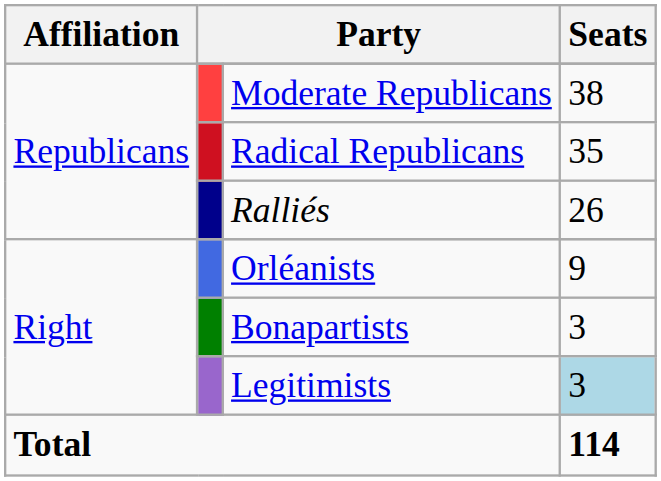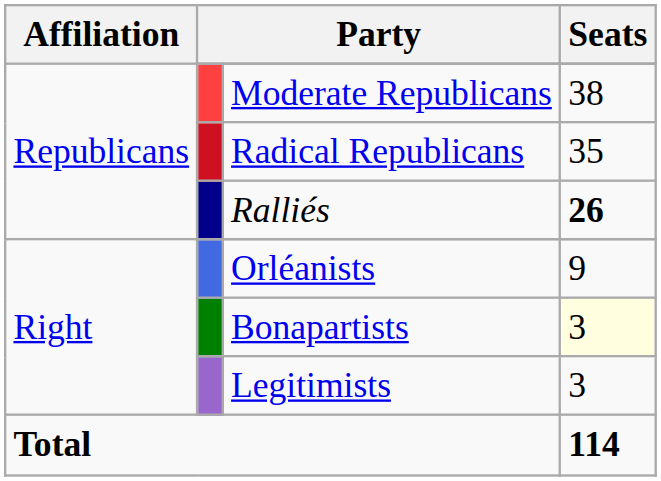(586, 209) normal -> (586, 209) bold
(577, 327) no background -> (577, 327) lightyellow background
(577, 385) lightblue background -> (577, 385) no background
